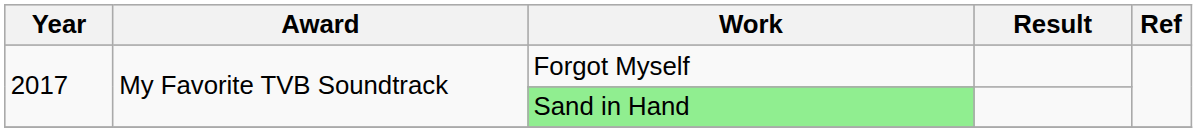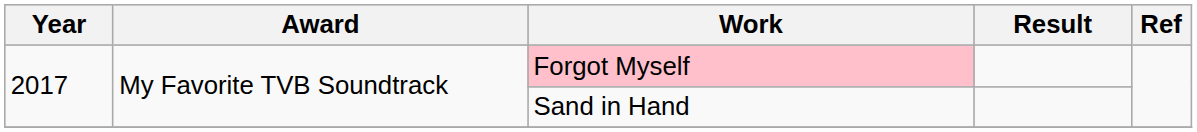(612, 65) no background -> (612, 65) pink background
(612, 106) lightgreen background -> (612, 106) no background
